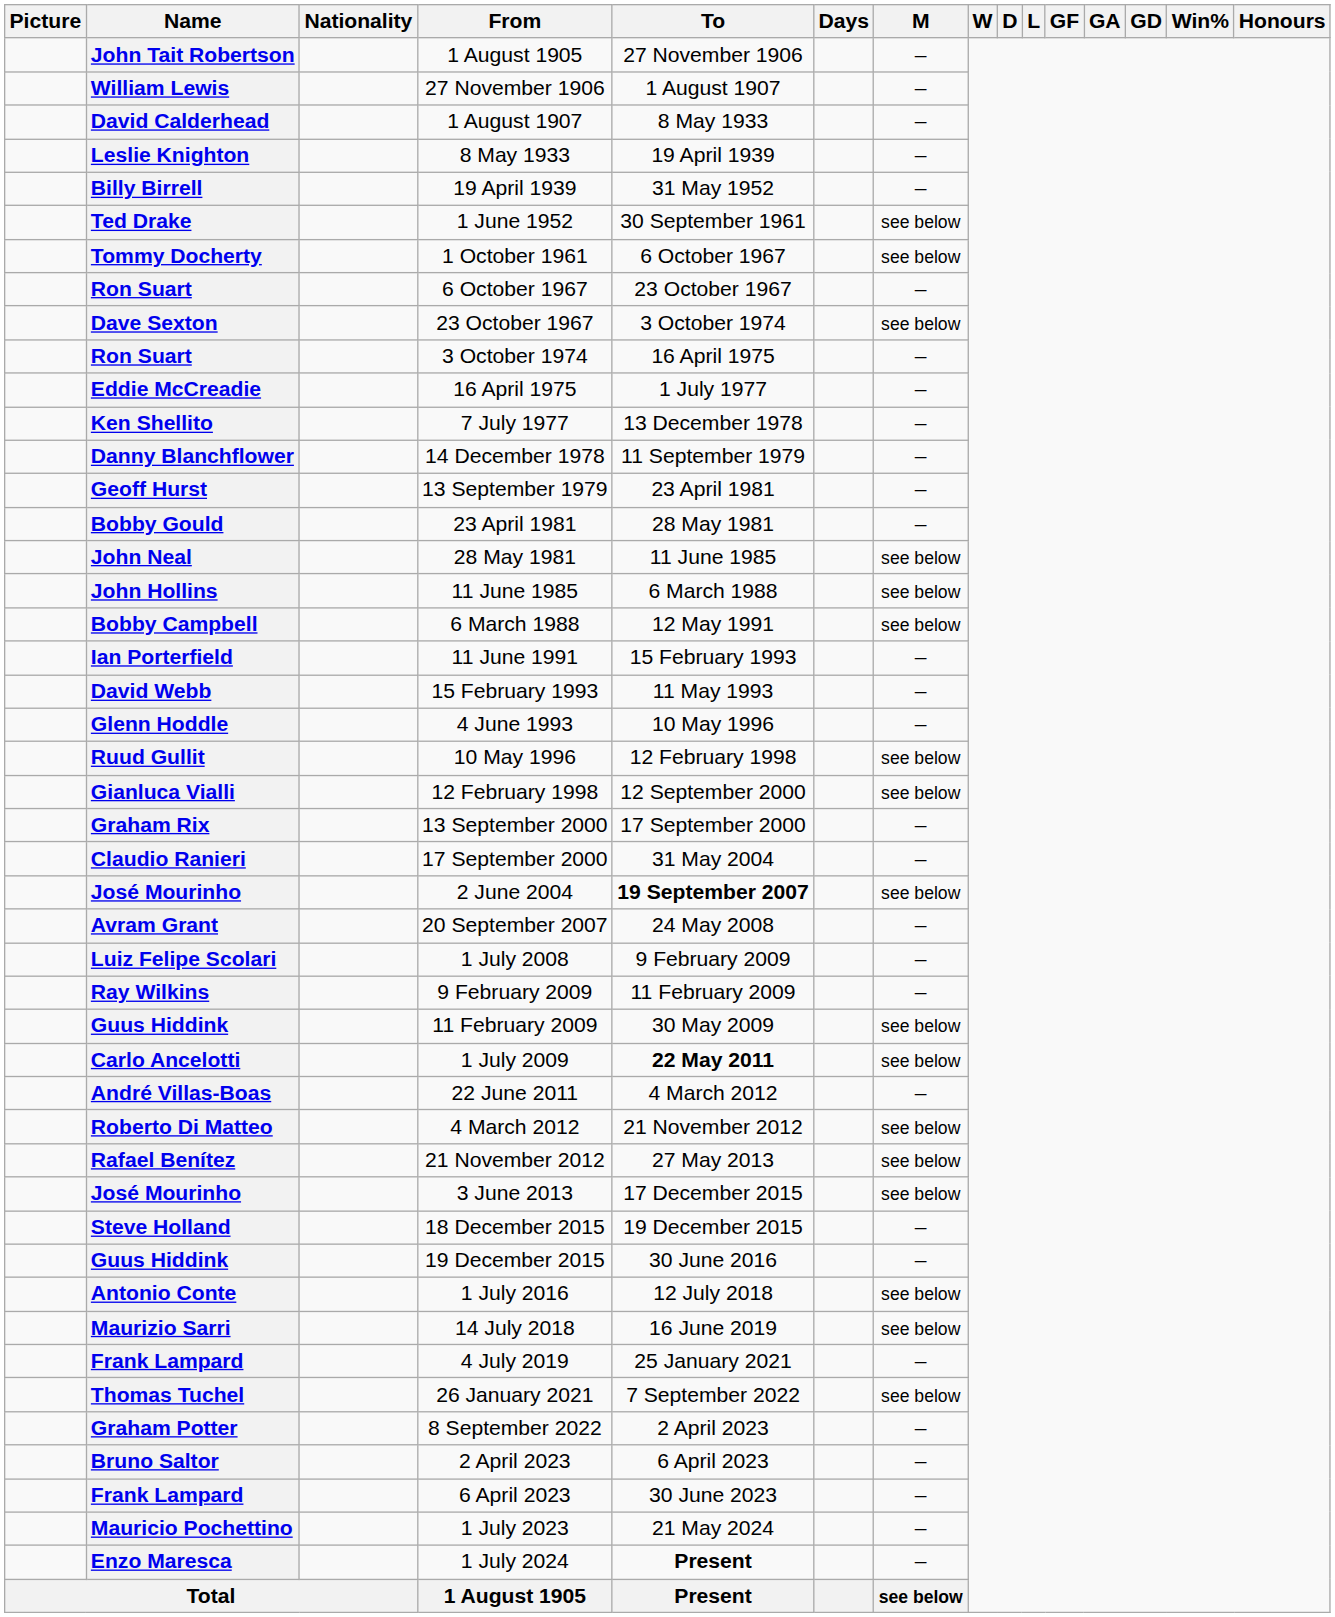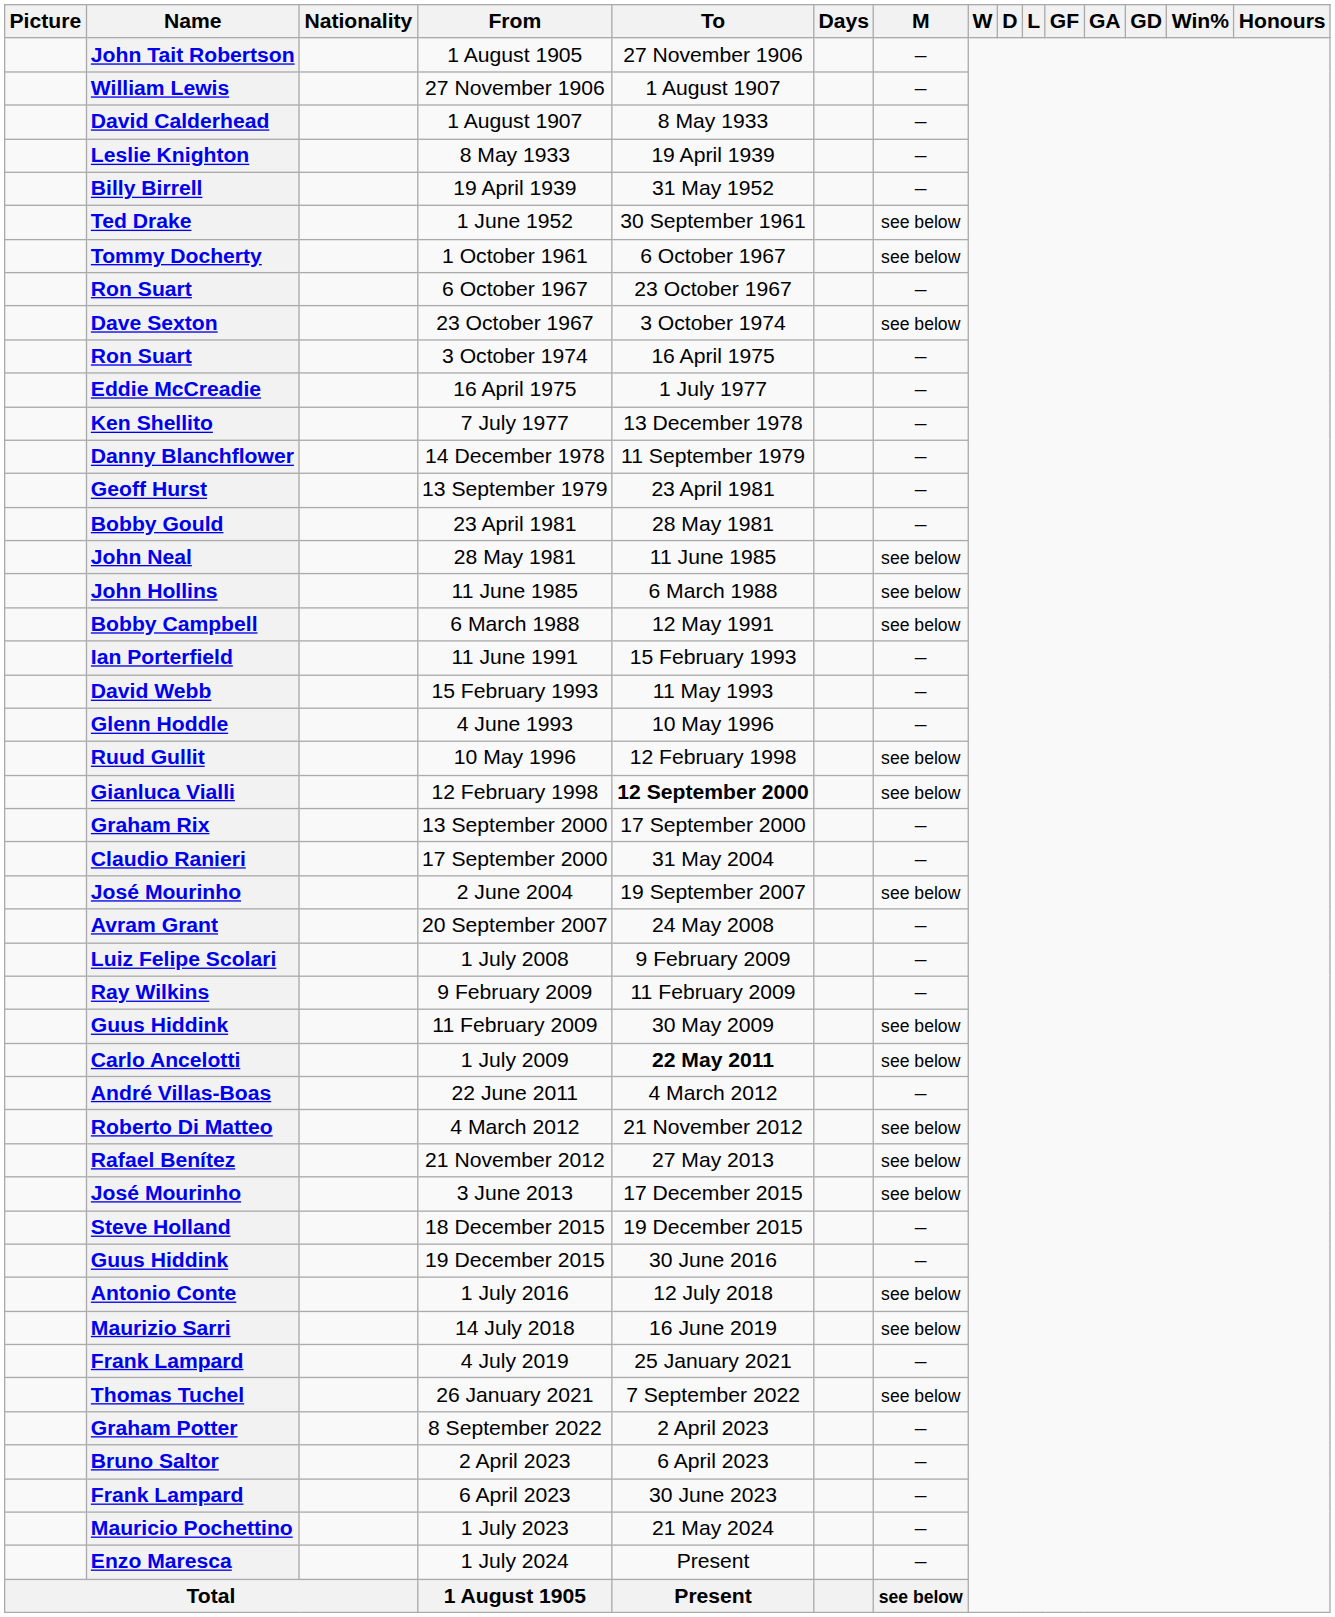(713, 791) normal -> (713, 791) bold
(713, 892) bold -> (713, 892) normal
(713, 1562) bold -> (713, 1562) normal
